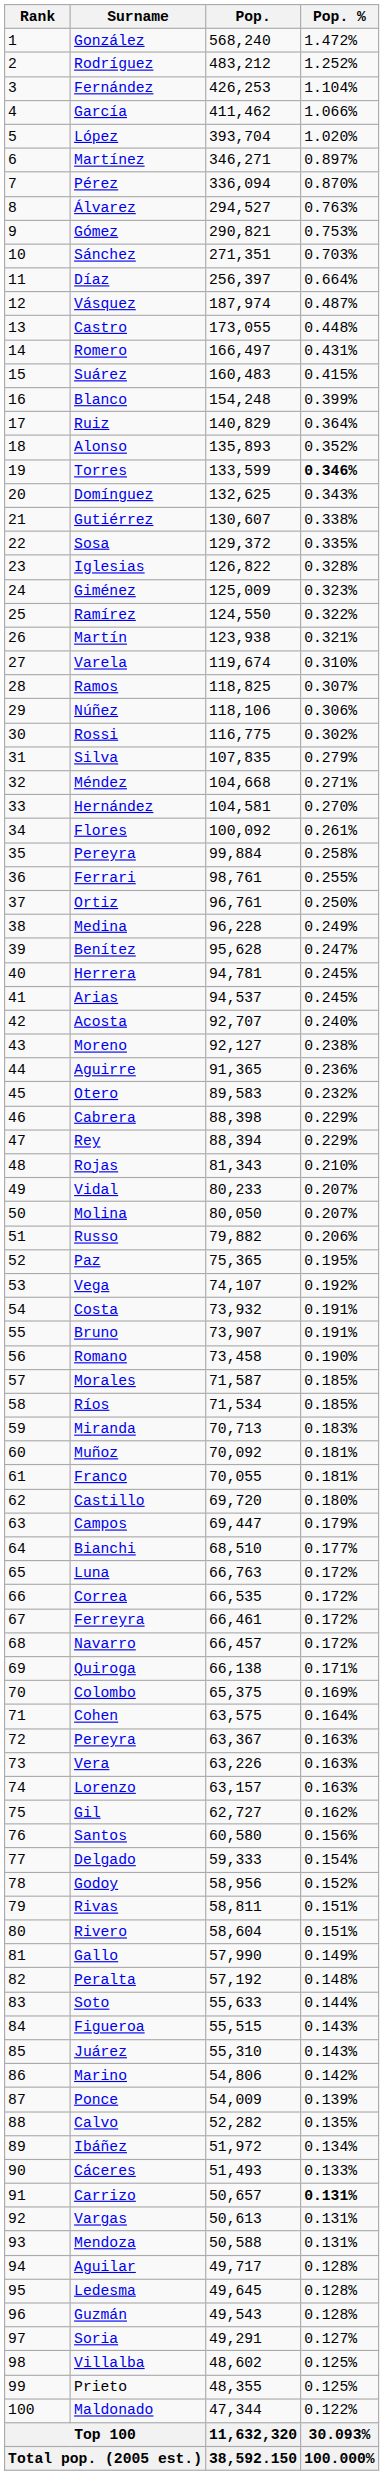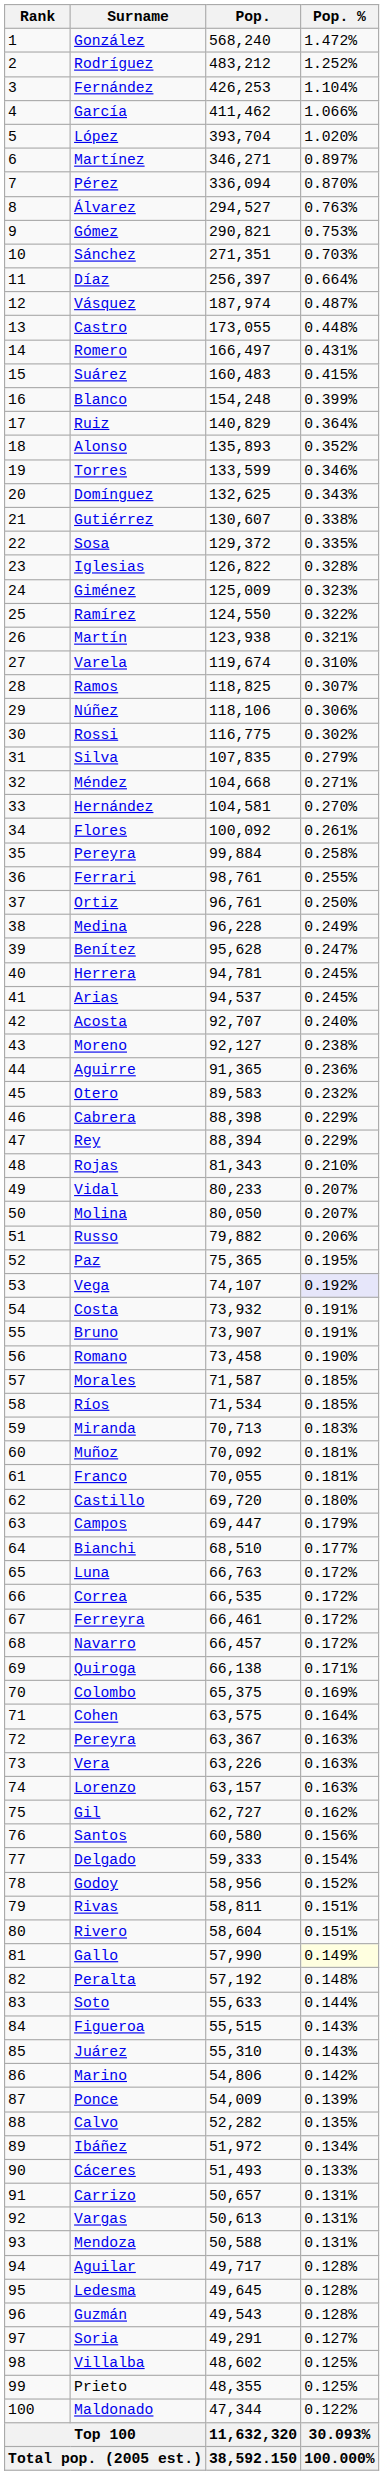(331, 471) bold -> (331, 471) normal
(331, 1285) no background -> (331, 1285) lavender background
(331, 1956) no background -> (331, 1956) lightyellow background
(331, 2195) bold -> (331, 2195) normal
